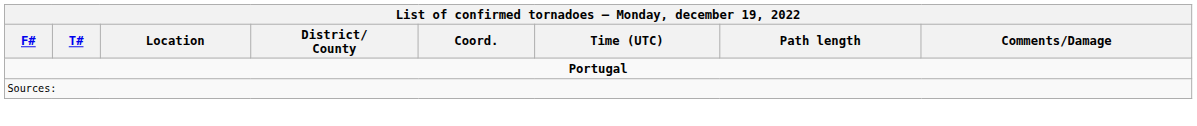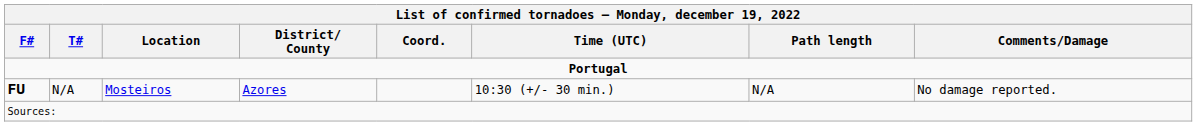+ row: (16, 90)
